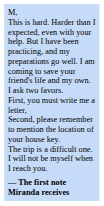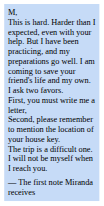(39, 187) bold -> (51, 187) normal
